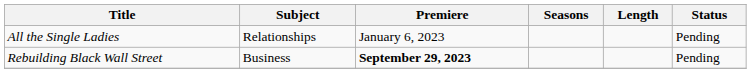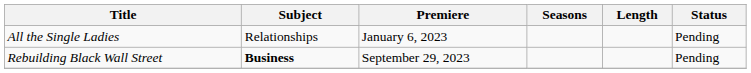(267, 57) normal -> (269, 57) bold
(415, 57) bold -> (416, 57) normal
